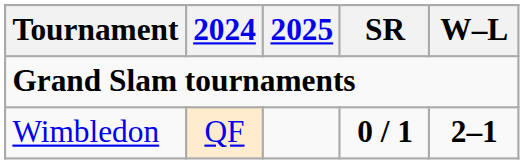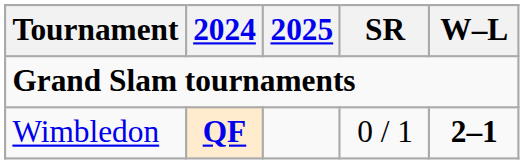(224, 131) normal -> (224, 131) bold
(385, 131) bold -> (385, 131) normal
